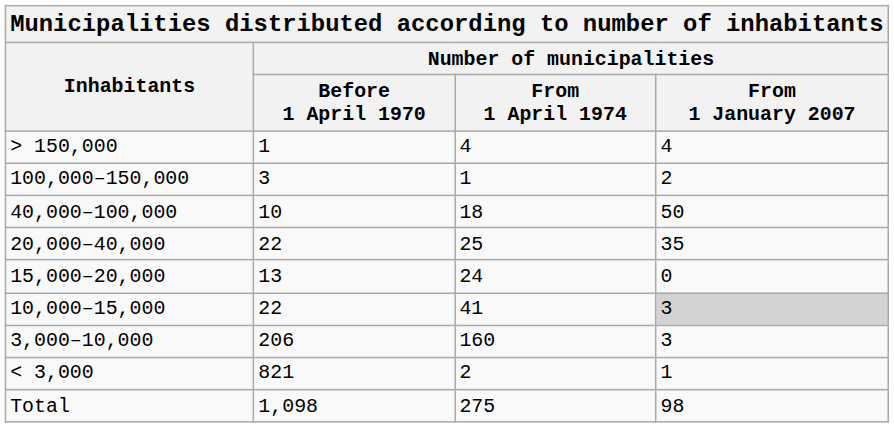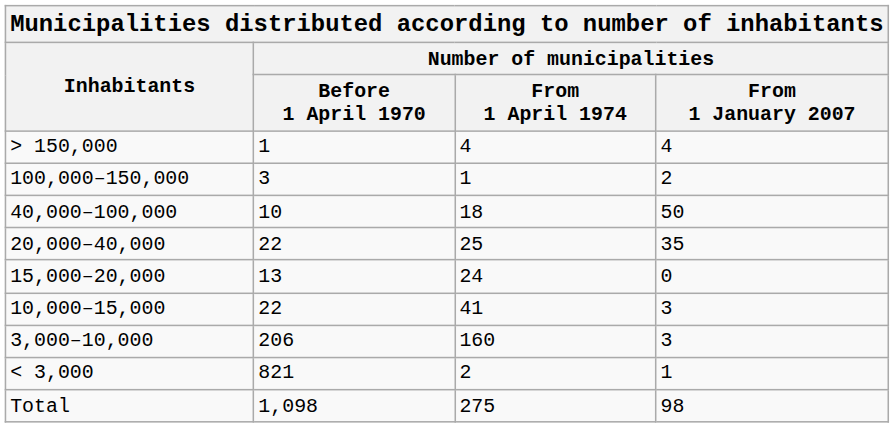(666, 309) lightgrey background -> (666, 309) no background
